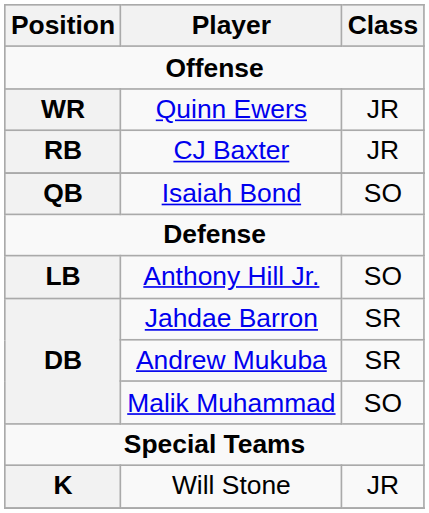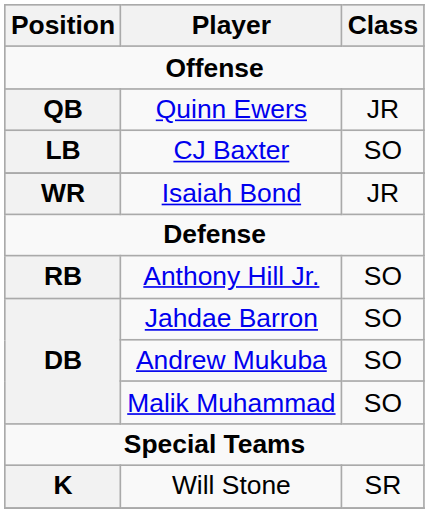(63, 109) WR -> (63, 109) QB
(63, 151) RB -> (63, 151) LB
(383, 151) JR -> (383, 151) SO
(63, 192) QB -> (63, 192) WR
(383, 192) SO -> (383, 192) JR
(63, 276) LB -> (63, 276) RB
(383, 318) SR -> (383, 318) SO
(383, 360) SR -> (383, 360) SO
(383, 485) JR -> (383, 485) SR
